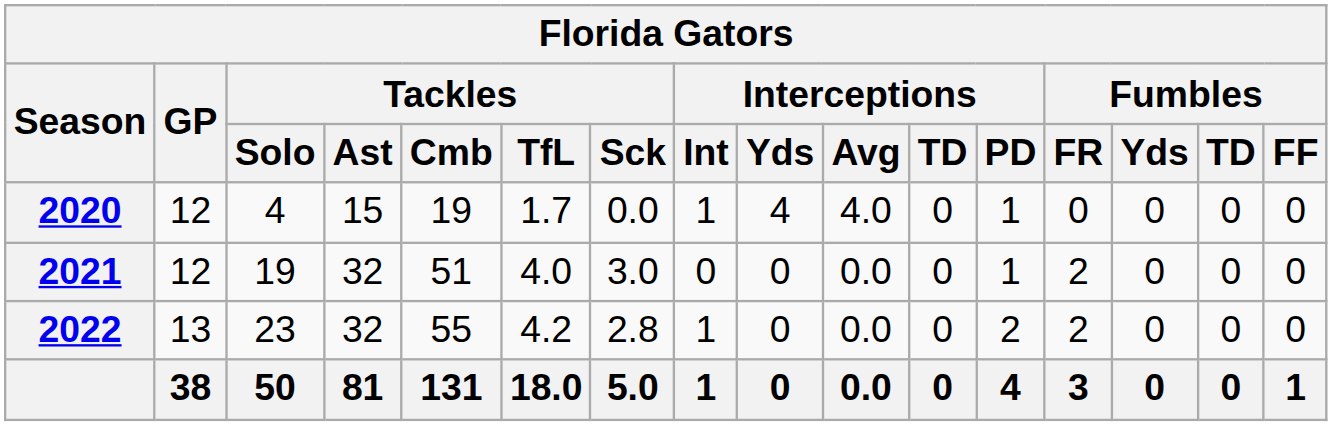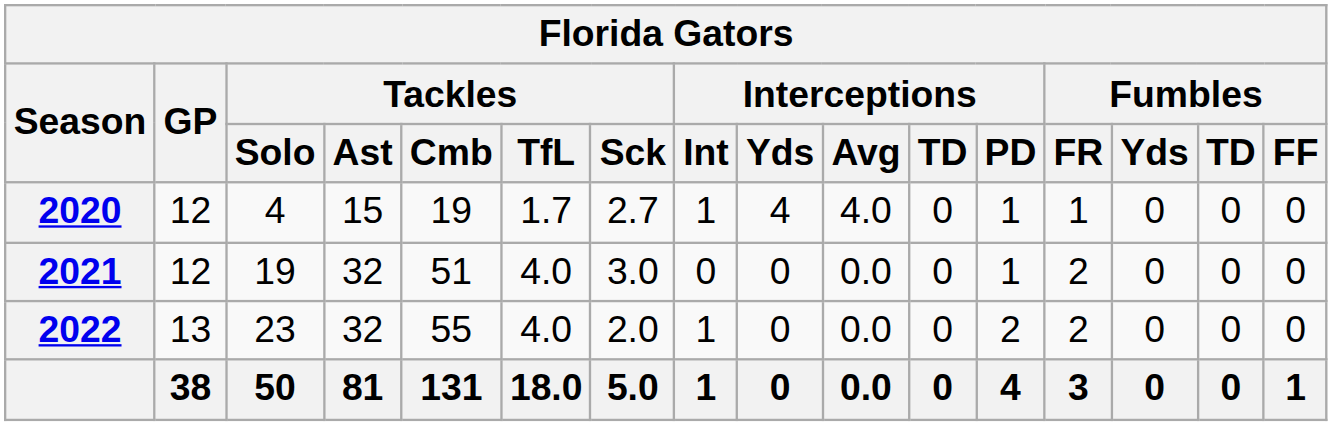(633, 211) 0.0 -> (633, 211) 2.7
(1078, 211) 0 -> (1078, 211) 1
(546, 329) 4.2 -> (546, 329) 4.0
(633, 329) 2.8 -> (633, 329) 2.0
